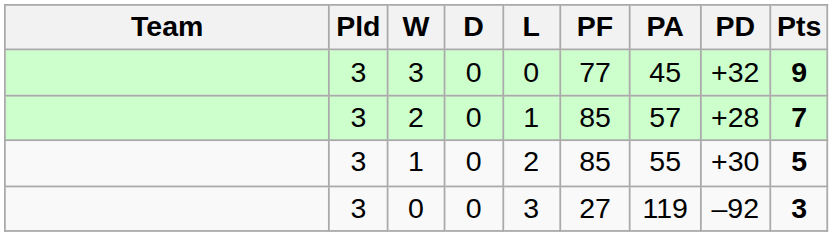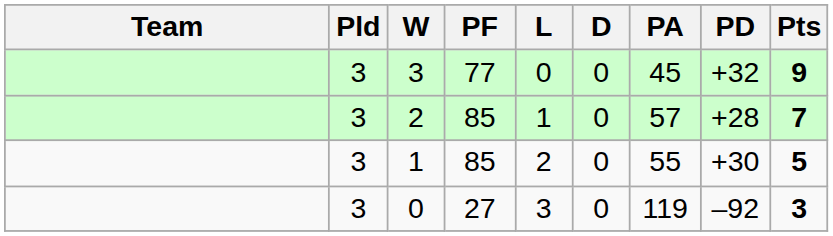columns swapped: (474, 27) <-> (595, 27)
